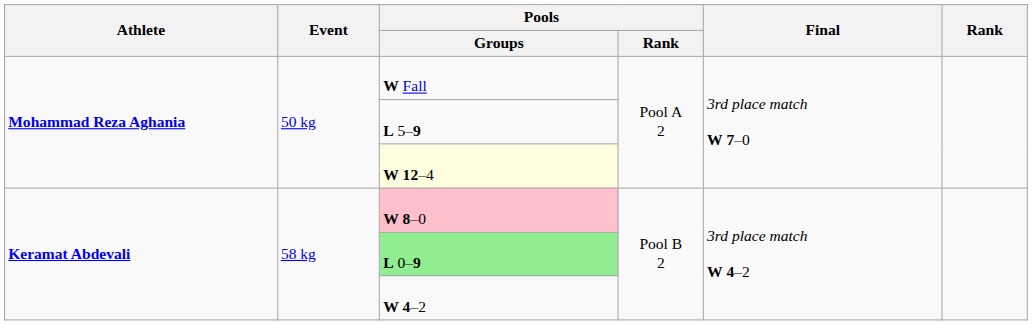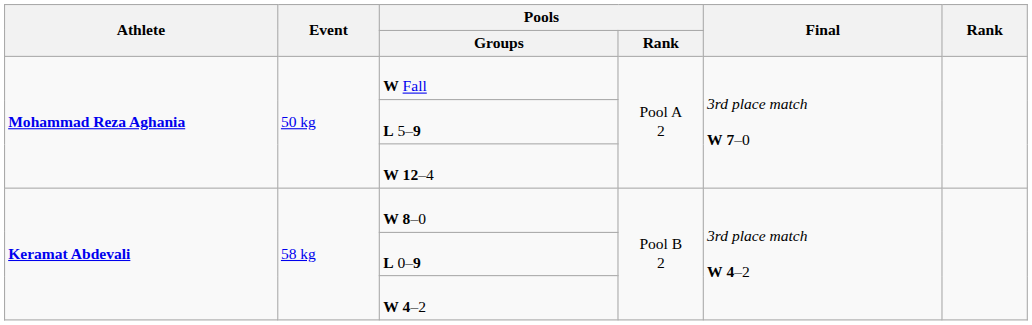(408, 175) lightyellow background -> (408, 175) no background
(405, 219) pink background -> (405, 219) no background
(402, 263) lightgreen background -> (402, 263) no background
